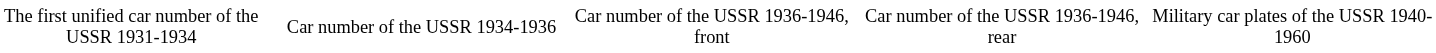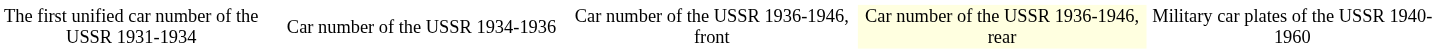(1002, 26) no background -> (1002, 26) lightyellow background
